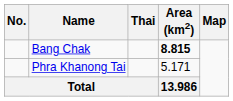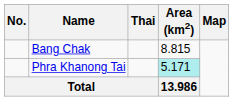(179, 49) bold -> (179, 49) normal
(179, 68) no background -> (179, 68) paleturquoise background
